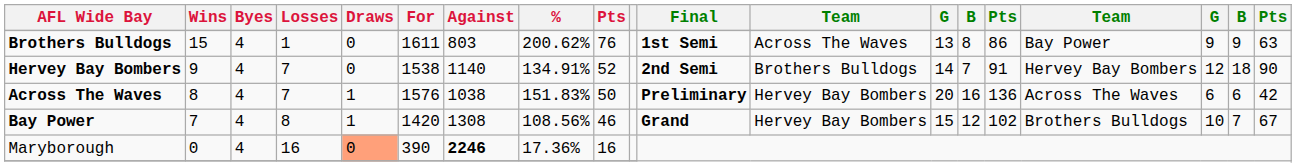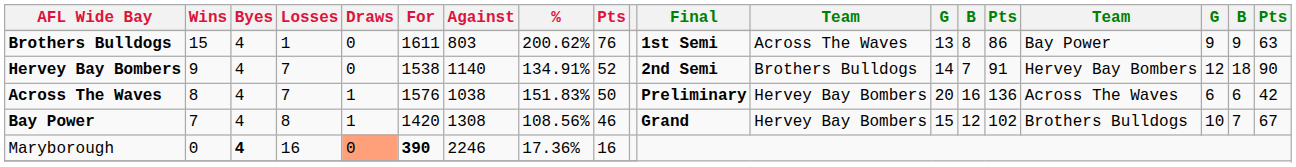(240, 148) normal -> (240, 148) bold
(416, 148) normal -> (416, 148) bold
(467, 148) bold -> (467, 148) normal
